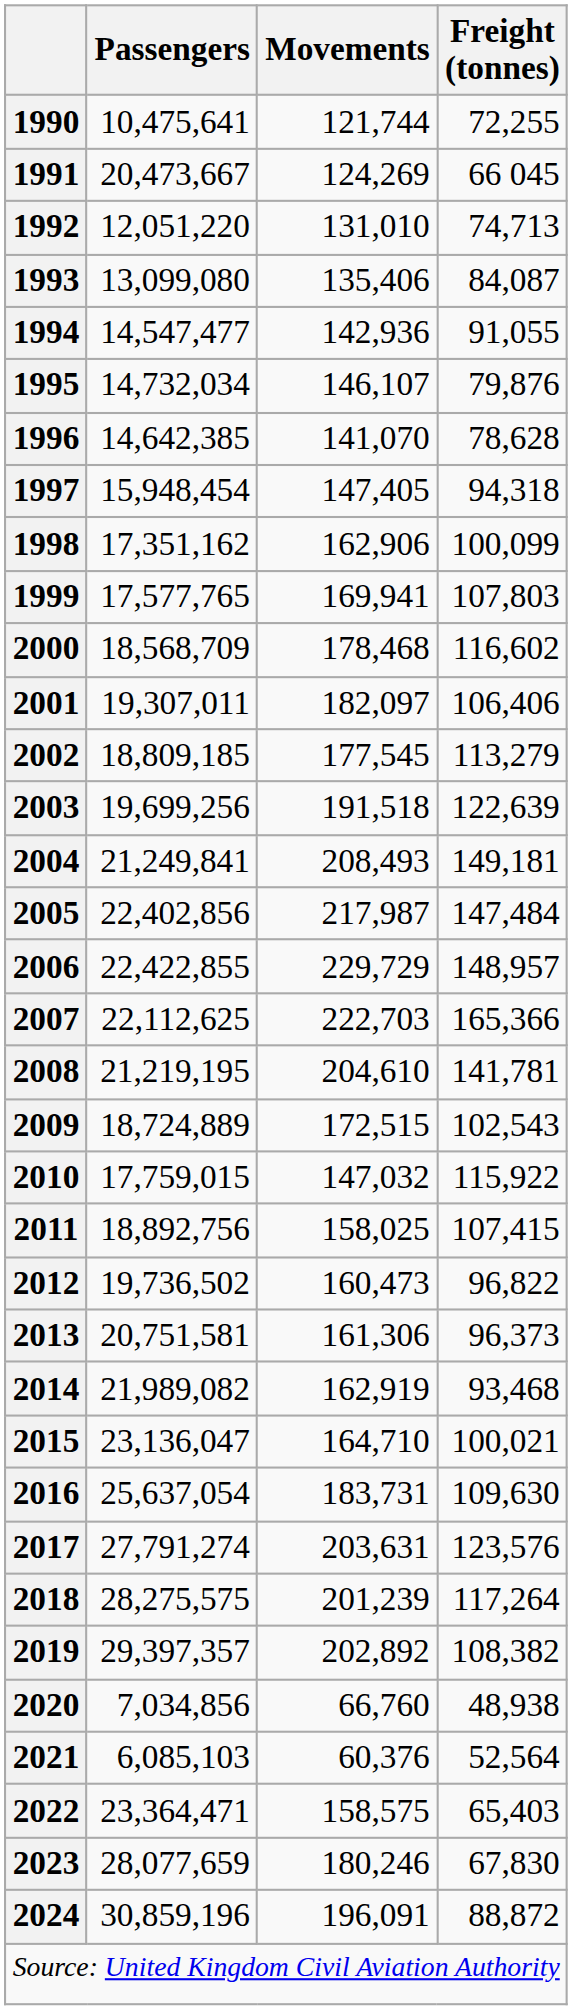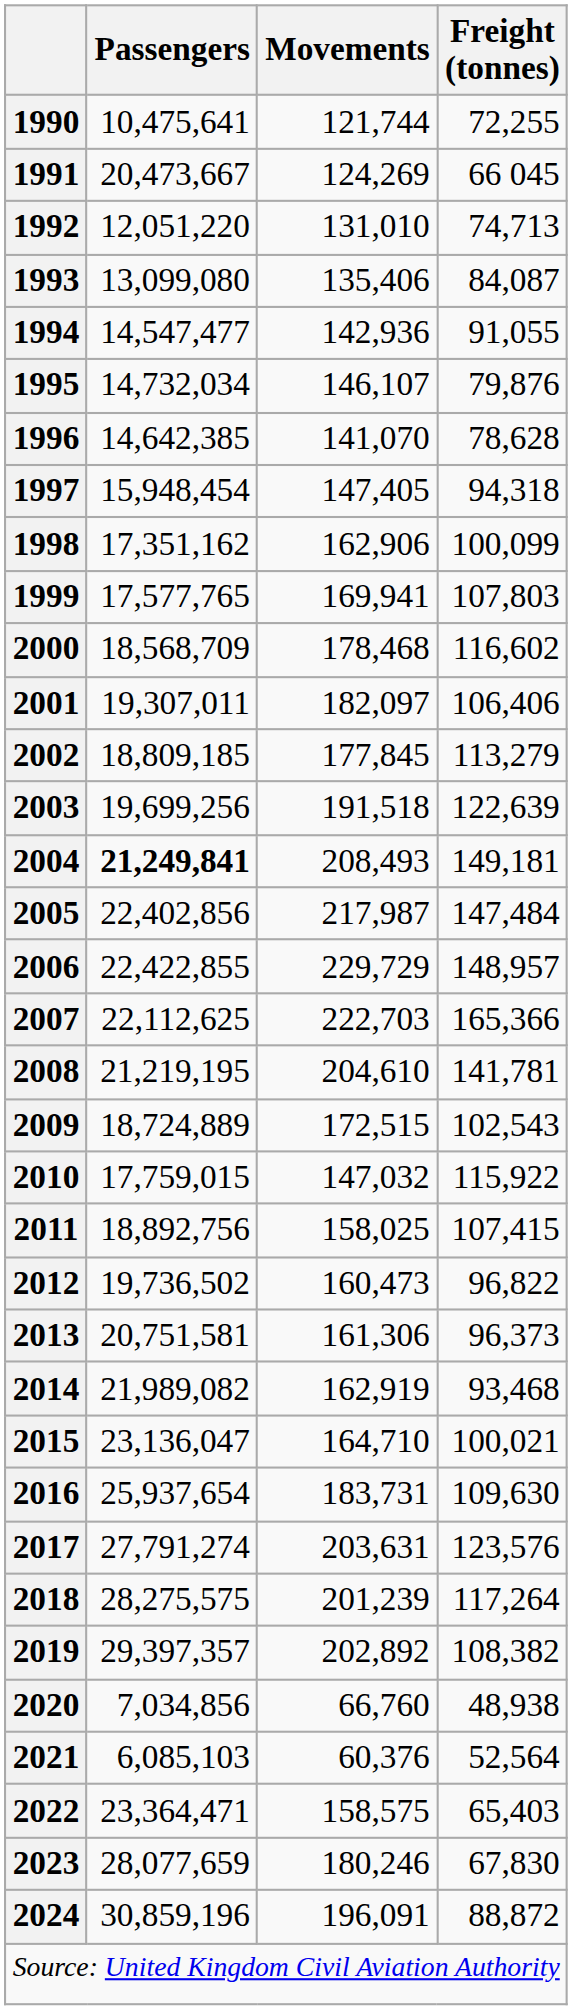(376, 754) 177,545 -> (376, 754) 177,845
(175, 860) normal -> (175, 860) bold
(175, 1493) 25,637,054 -> (175, 1493) 25,937,654
